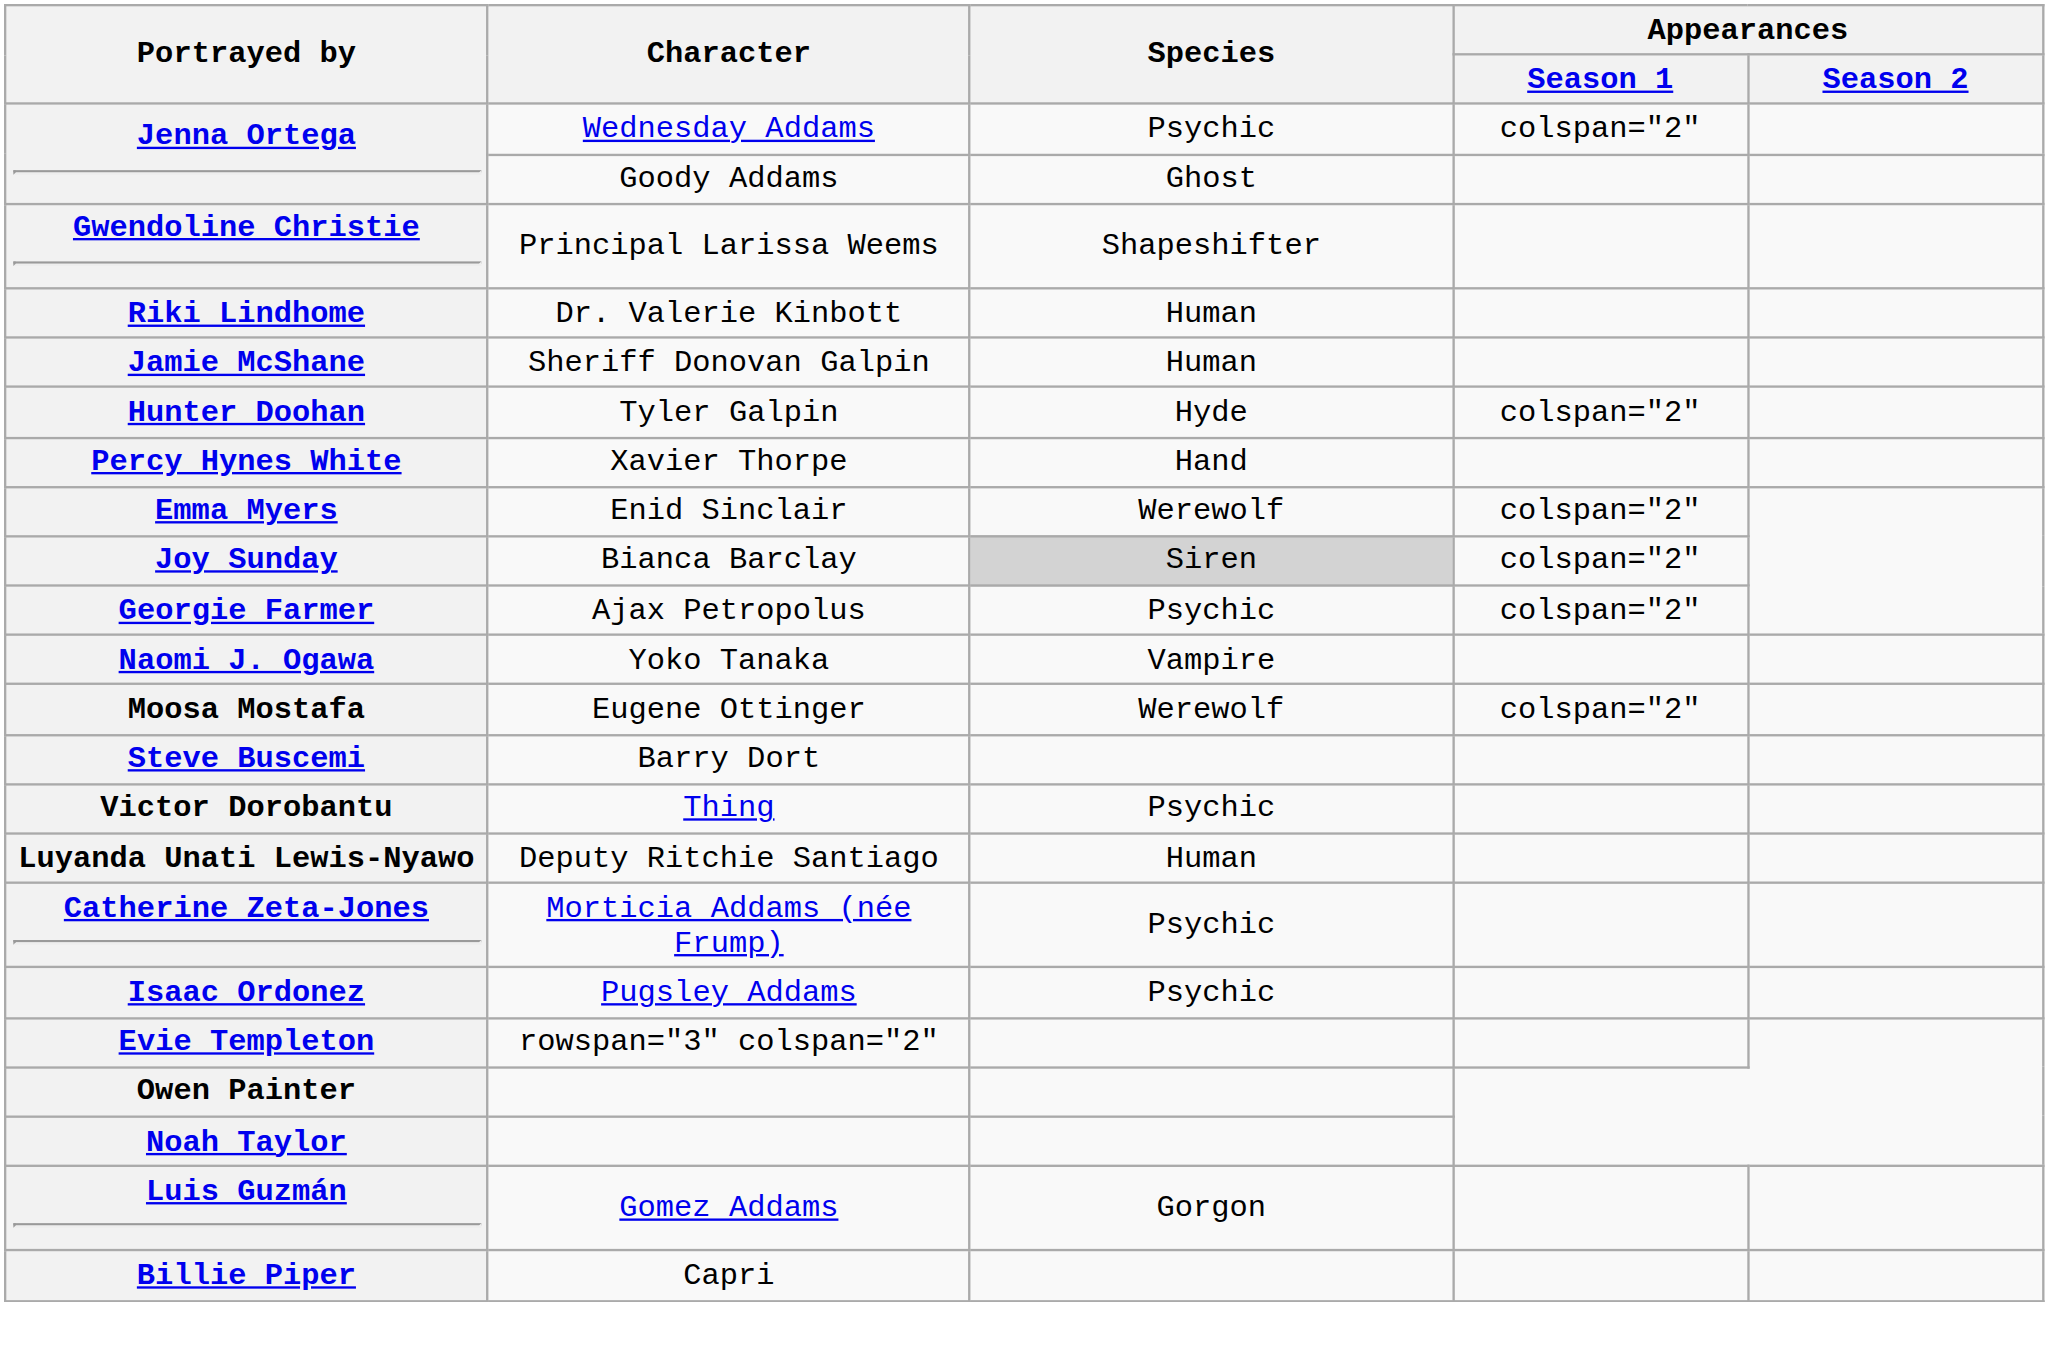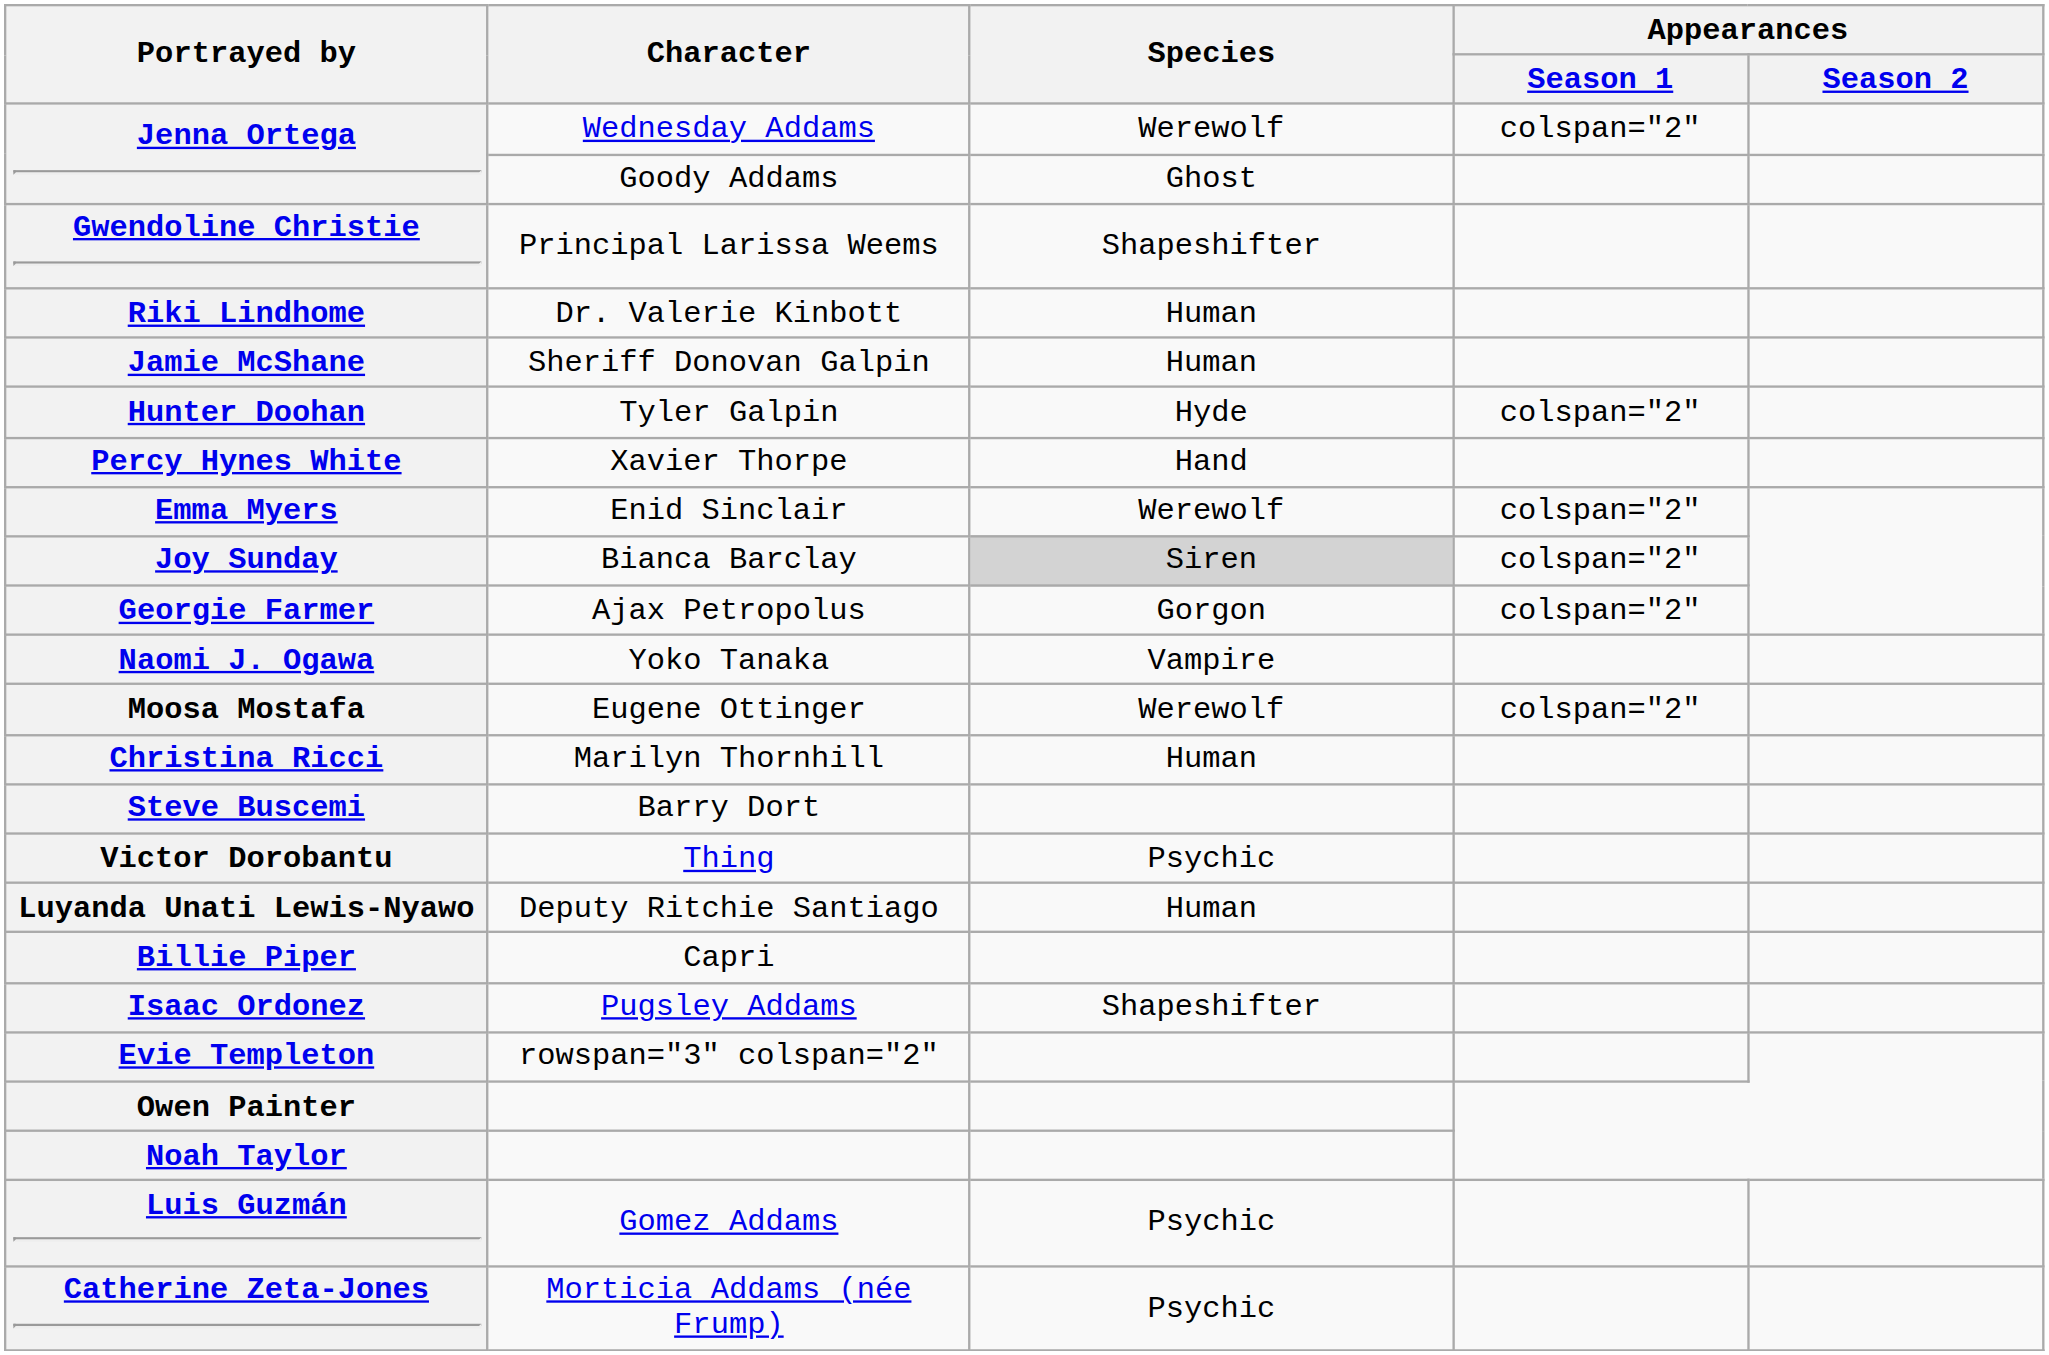(1211, 129) Psychic -> (1211, 129) Werewolf
(1211, 610) Psychic -> (1211, 610) Gorgon
+ row: (246, 759)
rows swapped: (246, 1276) <-> (246, 918)
(1211, 993) Psychic -> (1211, 1007) Shapeshifter
(1211, 1208) Gorgon -> (1211, 1223) Psychic
